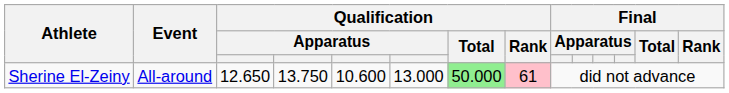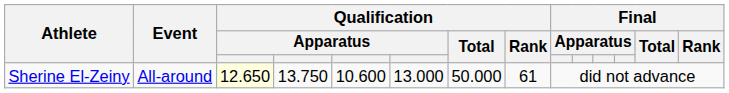(245, 76) no background -> (245, 76) lightyellow background
(476, 76) lightgreen background -> (476, 76) no background
(528, 76) pink background -> (528, 76) no background
